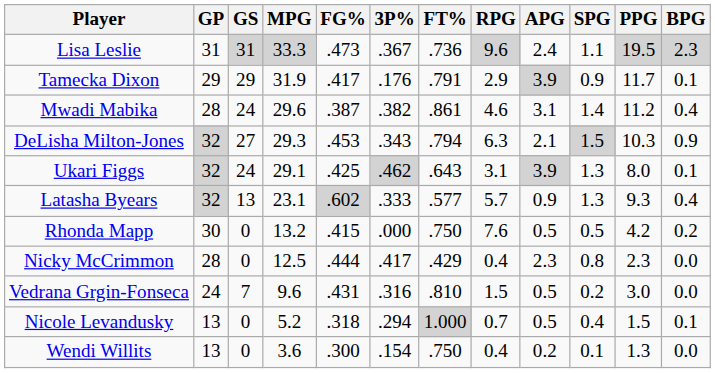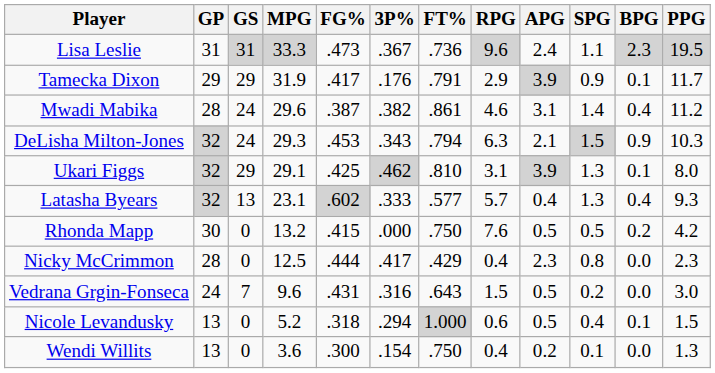columns swapped: (686, 19) <-> (638, 19)
(246, 140) 27 -> (246, 140) 24
(246, 170) 24 -> (246, 170) 29
(445, 170) .643 -> (445, 170) .810
(545, 200) 0.9 -> (545, 200) 0.4
(445, 291) .810 -> (445, 291) .643
(496, 321) 0.7 -> (496, 321) 0.6
